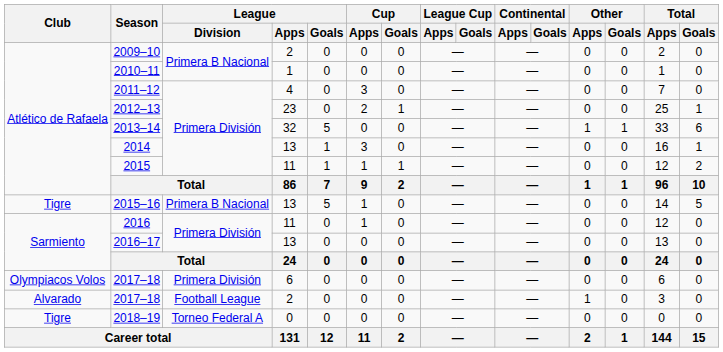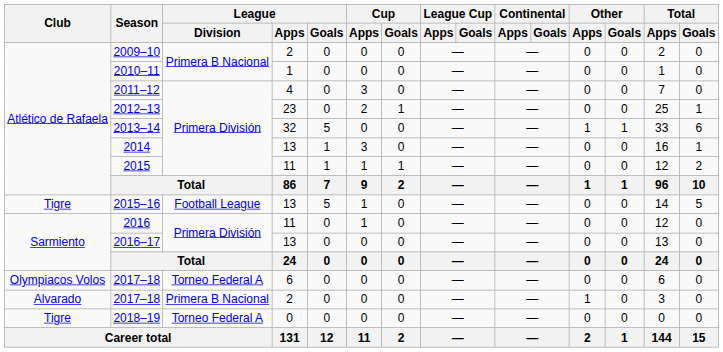(217, 204) Primera B Nacional -> (217, 204) Football League
(217, 280) Primera División -> (217, 280) Torneo Federal A
(217, 299) Football League -> (217, 299) Primera B Nacional
